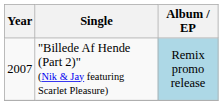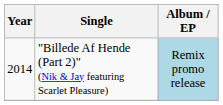(20, 69) 2007 -> (20, 69) 2014
